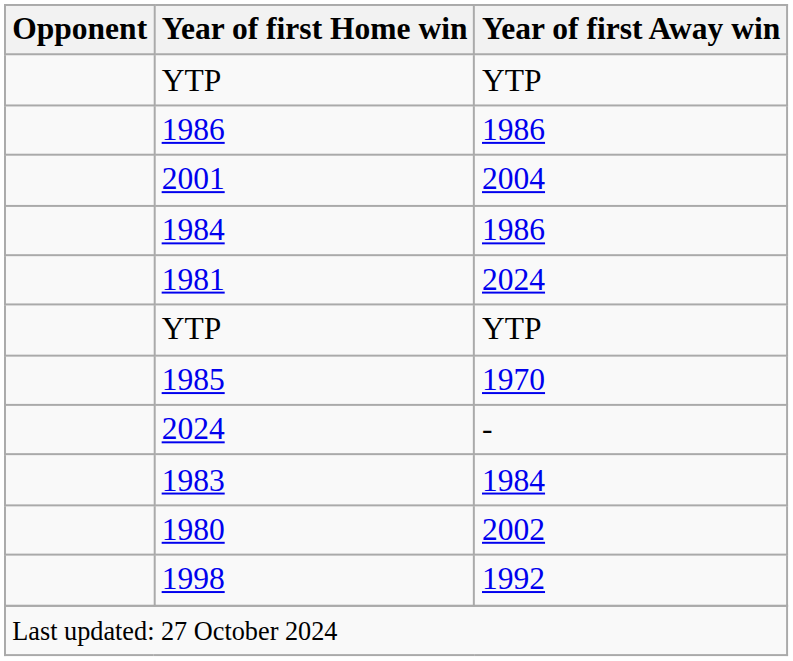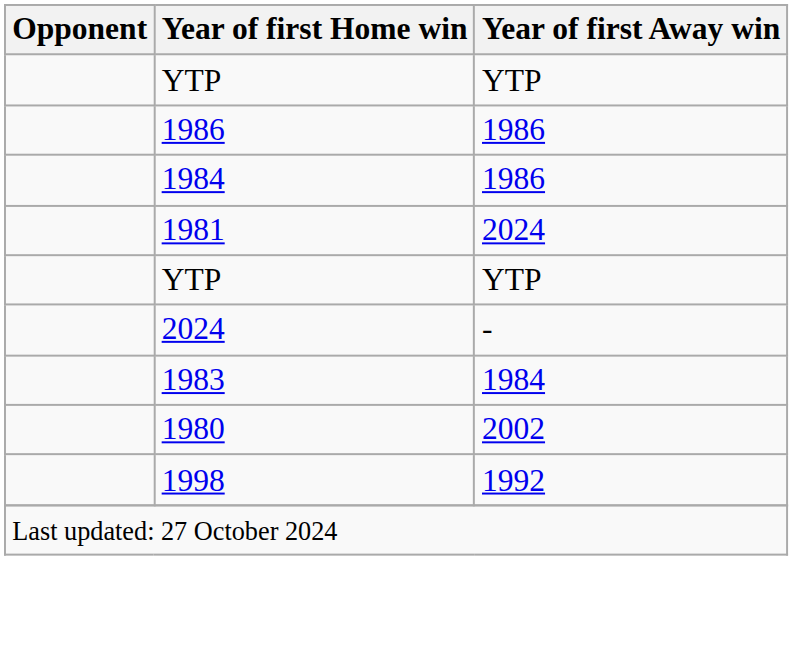- row: (193, 179)
- row: (193, 379)
